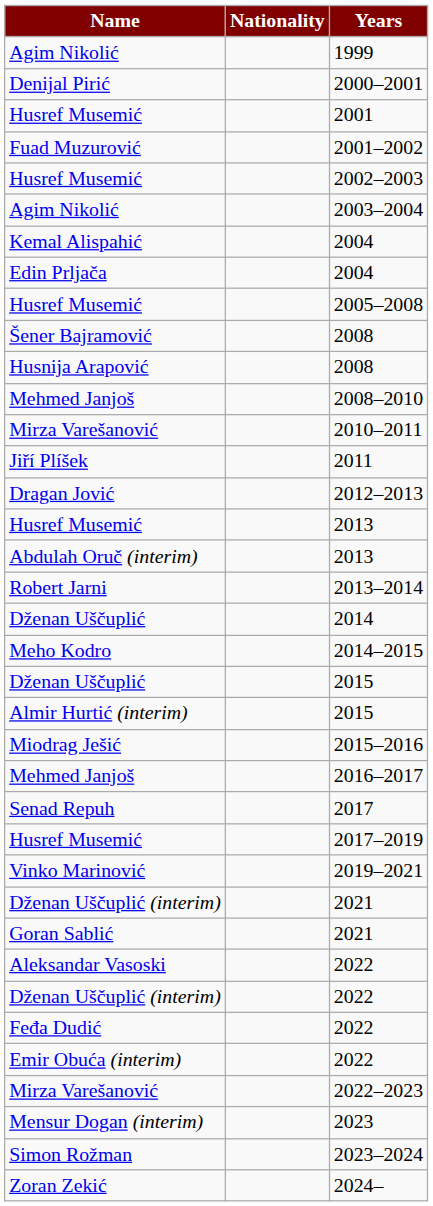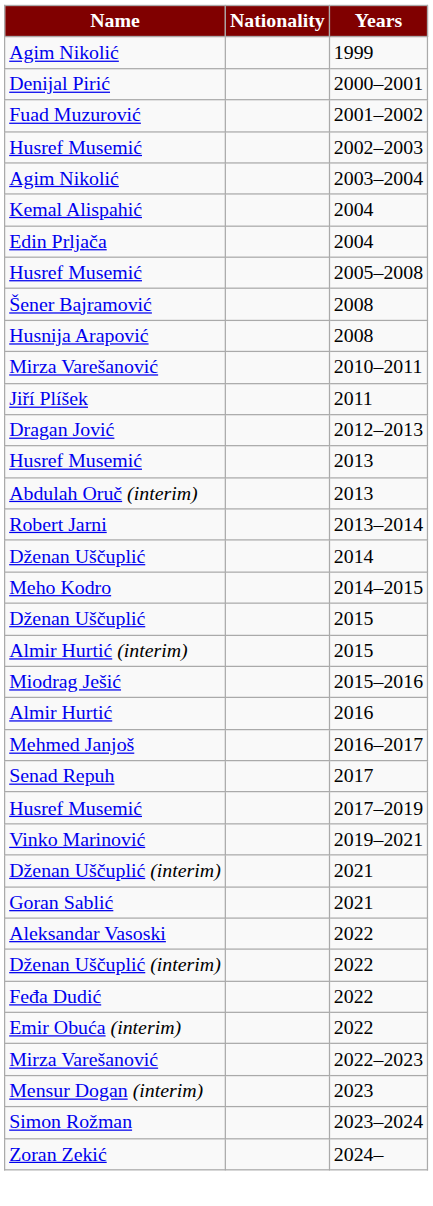- row: (76, 115)
- row: (72, 398)
+ row: (61, 713)
